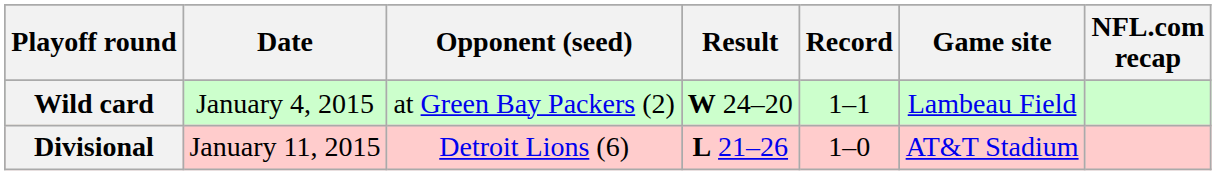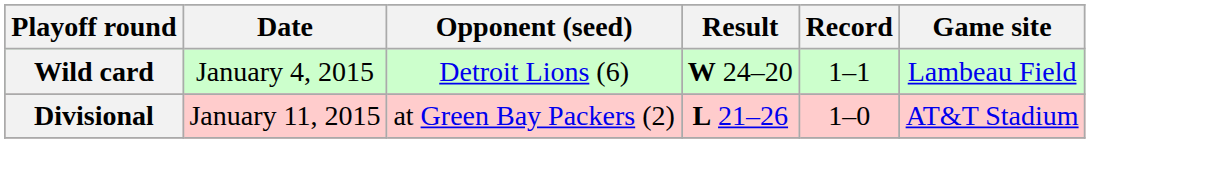- column: (1148, 42)
(534, 102) at Green Bay Packers (2) -> (534, 71) Detroit Lions (6)
(534, 147) Detroit Lions (6) -> (534, 115) at Green Bay Packers (2)
